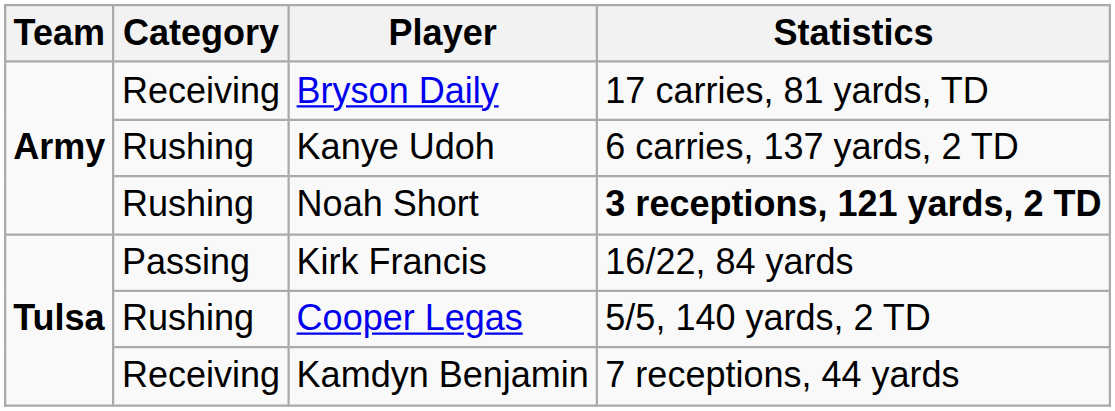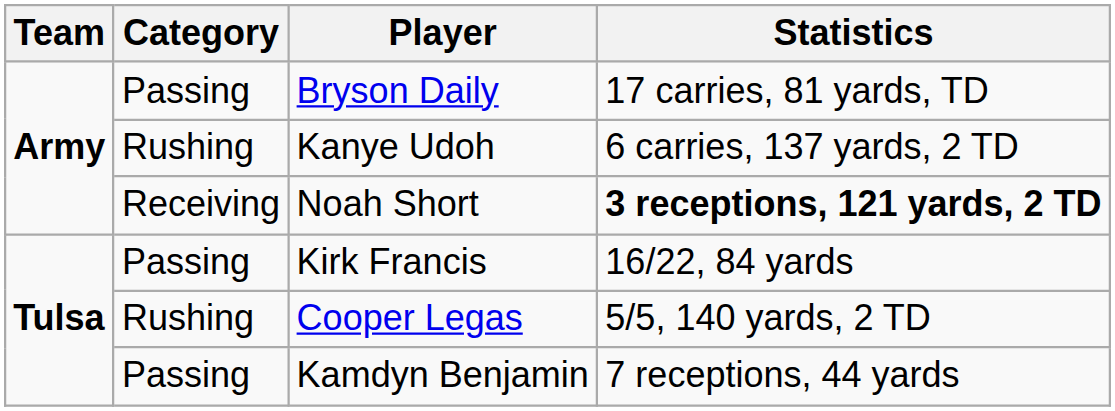(201, 90) Receiving -> (186, 90) Passing
(188, 204) Rushing -> (201, 204) Receiving
(201, 375) Receiving -> (186, 375) Passing
